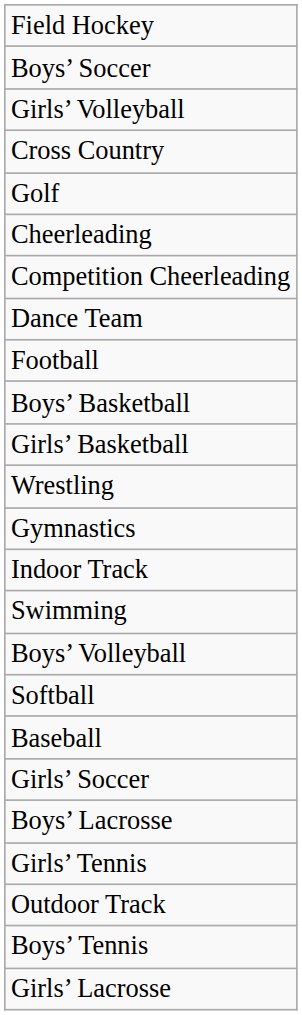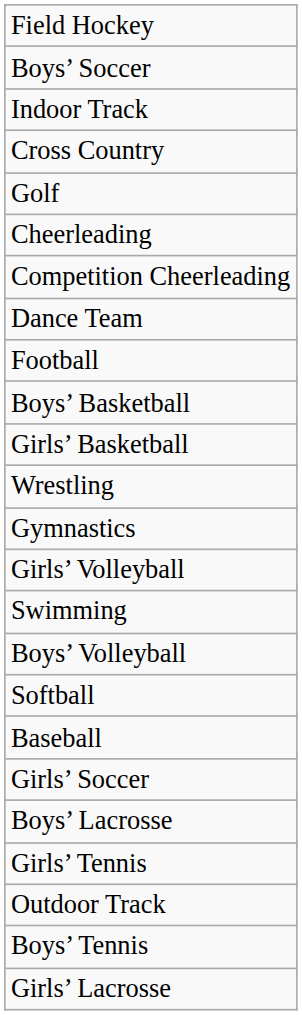(98, 109) Girls’ Volleyball -> (79, 109) Indoor Track
(79, 569) Indoor Track -> (98, 569) Girls’ Volleyball
